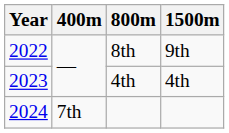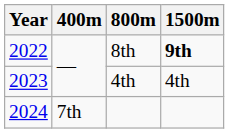(177, 50) normal -> (178, 50) bold
